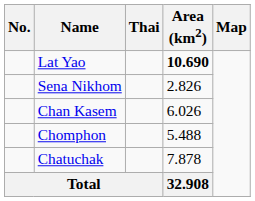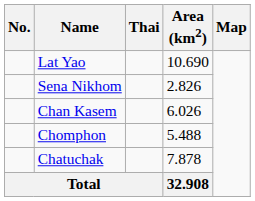(188, 62) bold -> (188, 62) normal
